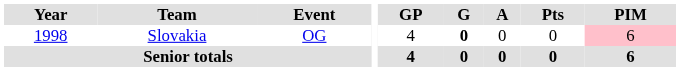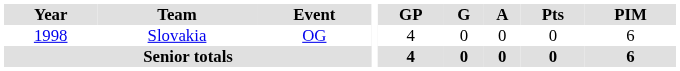(464, 35) bold -> (464, 35) normal
(630, 35) pink background -> (630, 35) no background
